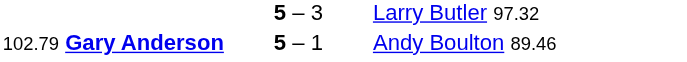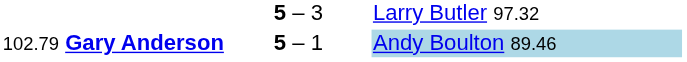(465, 43) no background -> (465, 43) lightblue background
